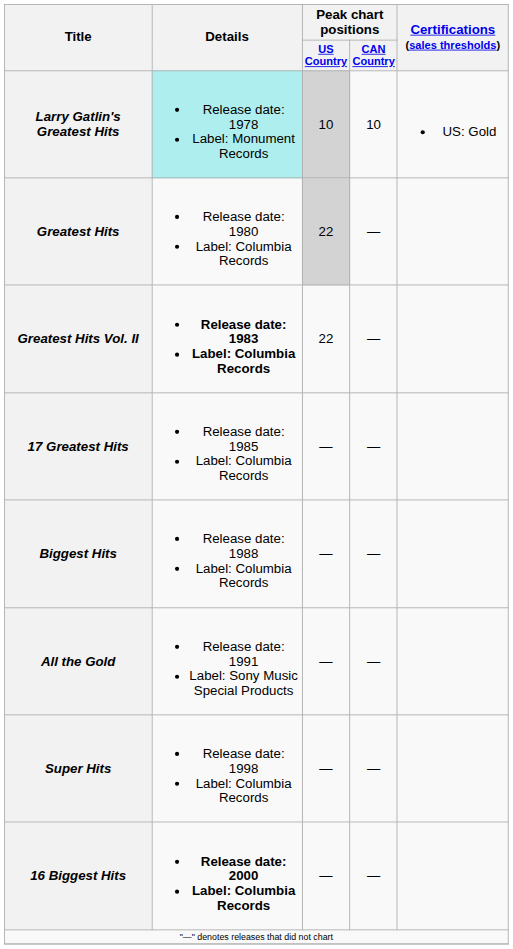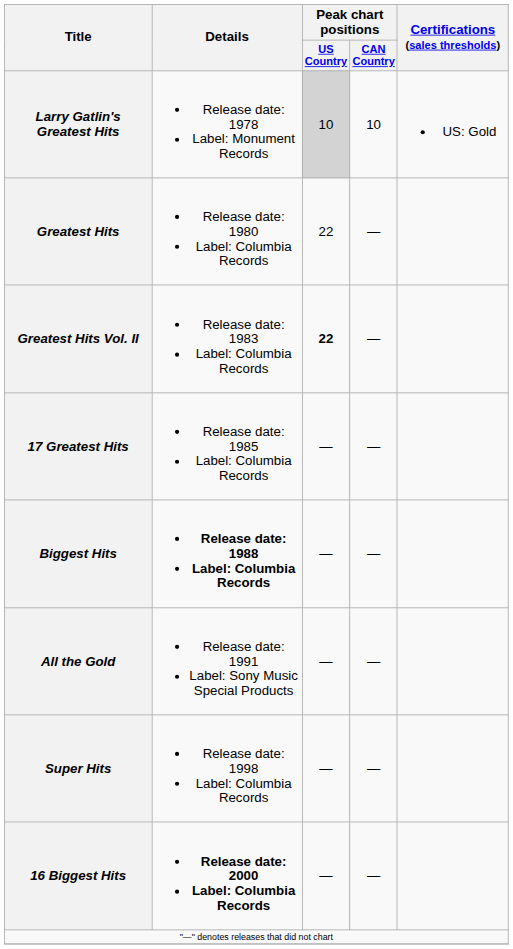(227, 132) paleturquoise background -> (227, 132) no background
(326, 231) lightgrey background -> (326, 231) no background
(227, 346) bold -> (227, 346) normal
(326, 339) normal -> (326, 339) bold
(227, 561) normal -> (227, 561) bold
